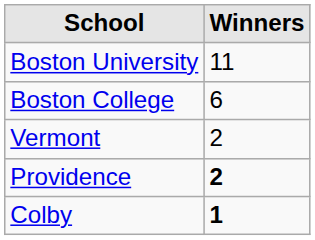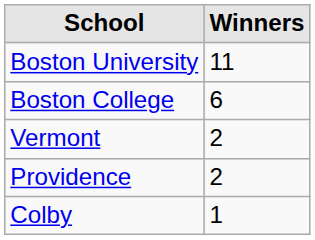(216, 176) bold -> (216, 176) normal
(216, 215) bold -> (216, 215) normal
